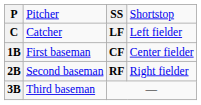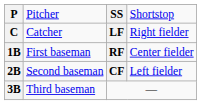(156, 32) Left fielder -> (159, 32) Right fielder
(117, 51) CF -> (117, 51) RF
(117, 70) RF -> (117, 70) CF
(159, 70) Right fielder -> (156, 70) Left fielder
